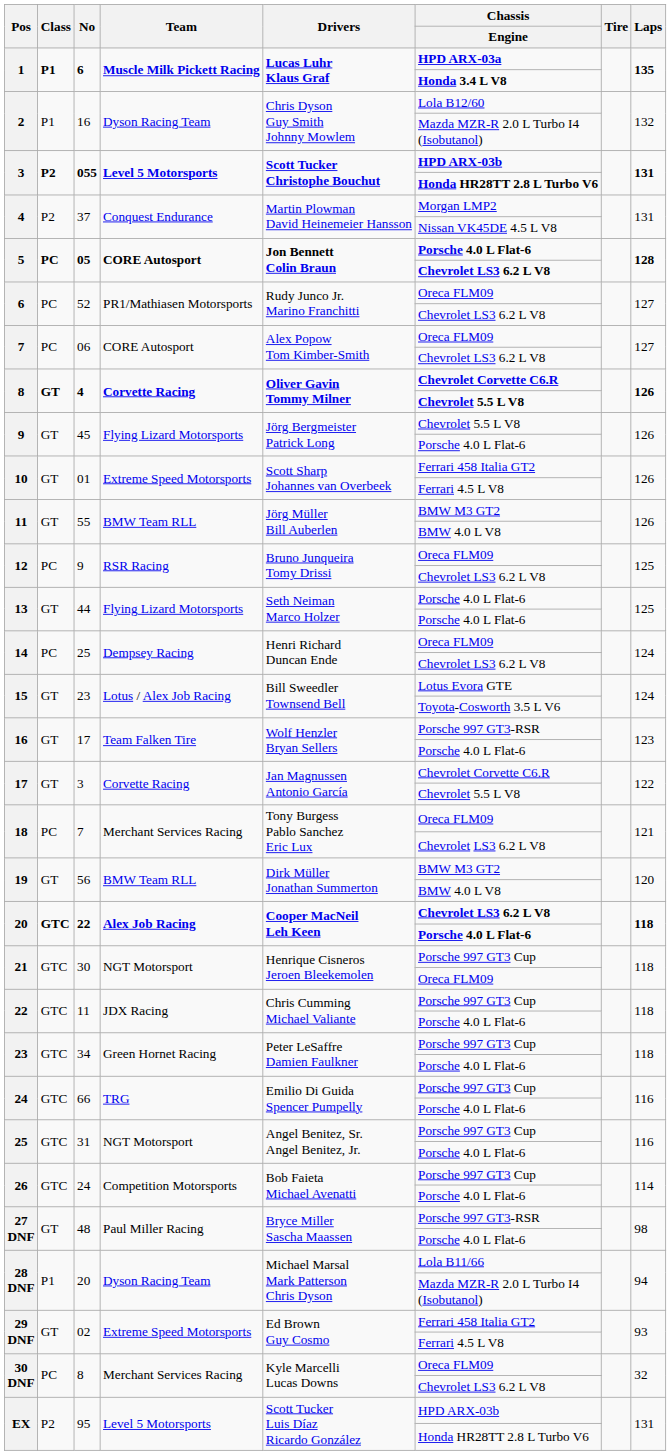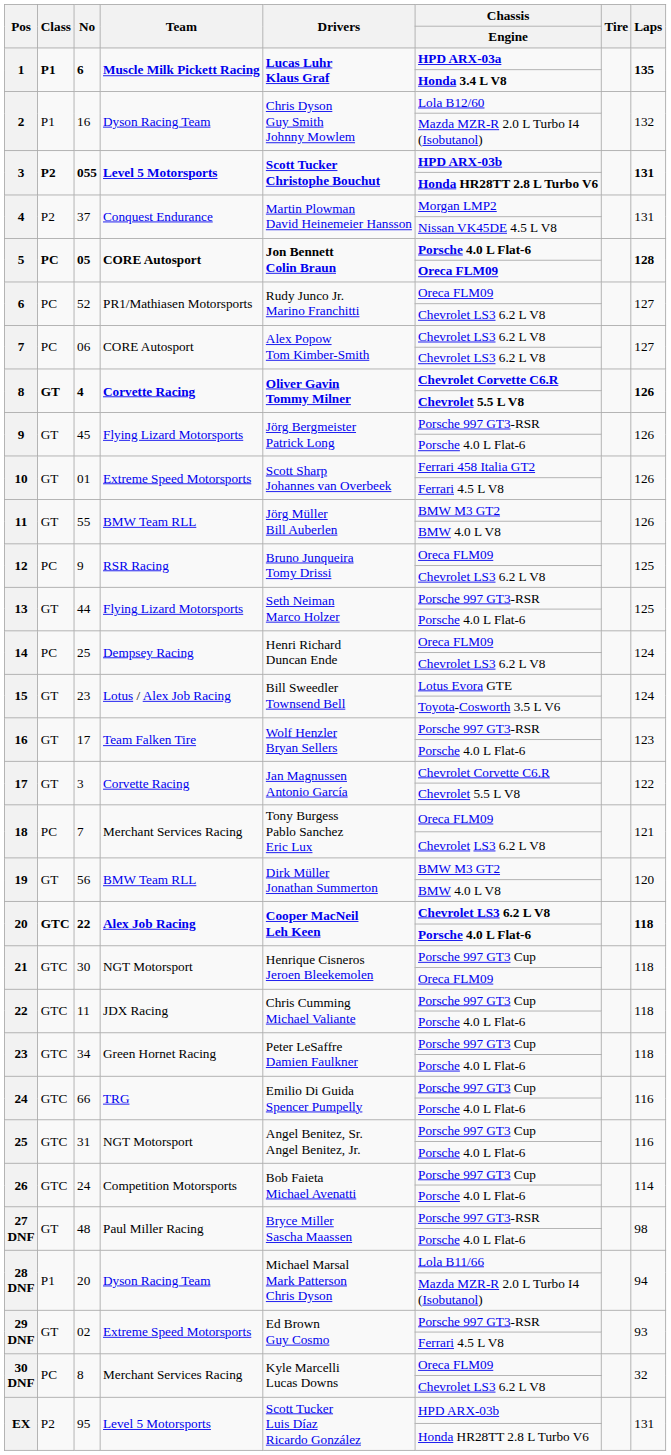(484, 271) Chevrolet LS3 6.2 L V8 -> (458, 271) Oreca FLM09
(456, 336) Oreca FLM09 -> (482, 336) Chevrolet LS3 6.2 L V8
(469, 423) Chevrolet 5.5 L V8 -> (479, 423) Porsche 997 GT3-RSR
(472, 598) Porsche 4.0 L Flat-6 -> (479, 598) Porsche 997 GT3-RSR
(477, 1321) Ferrari 458 Italia GT2 -> (479, 1321) Porsche 997 GT3-RSR
